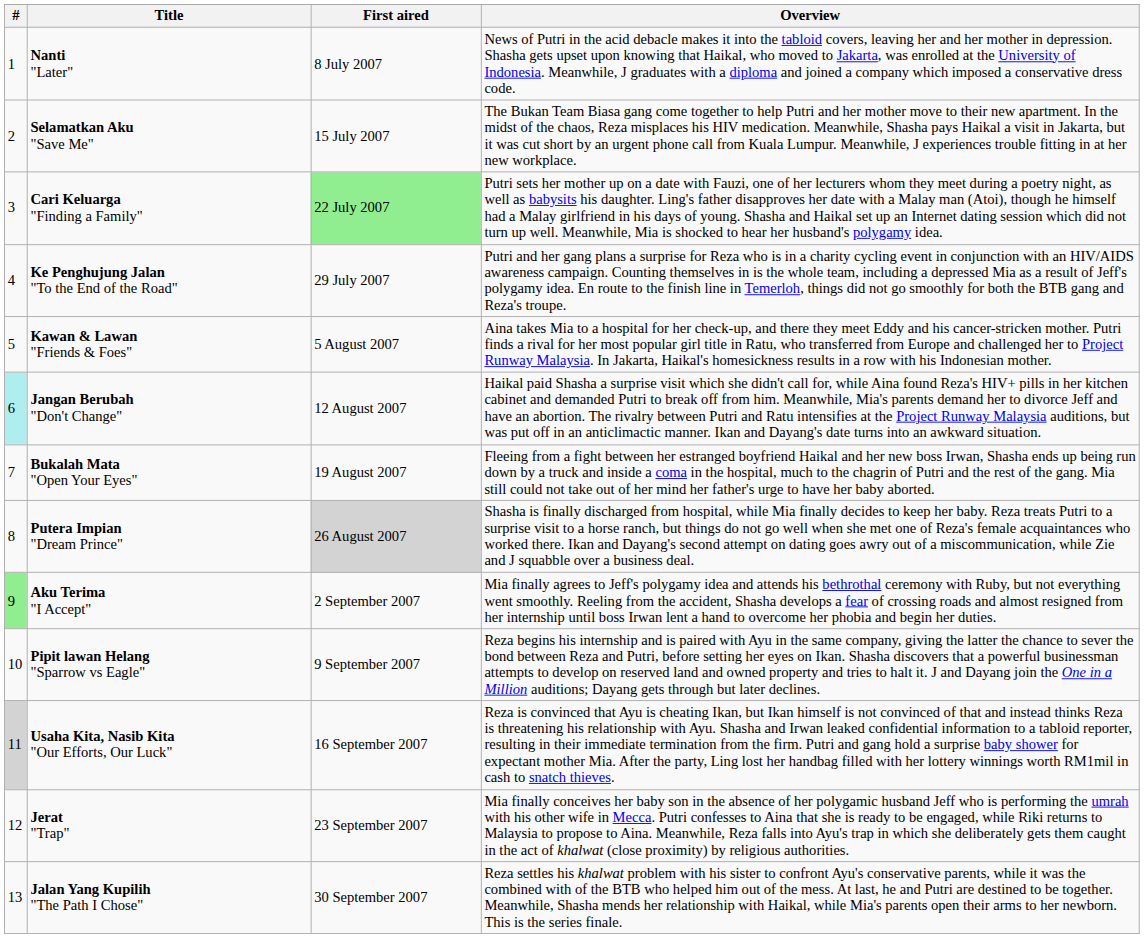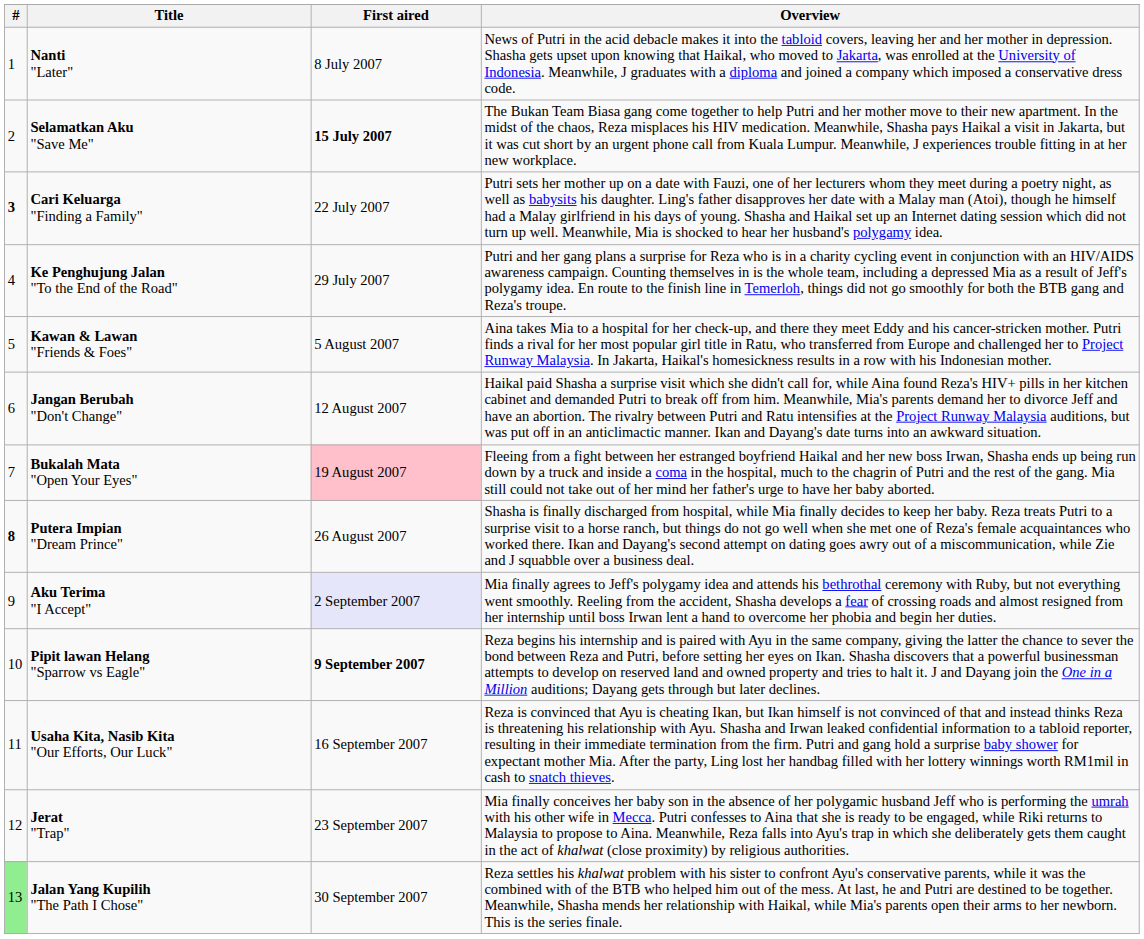(352, 135) normal -> (353, 135) bold
(11, 208) normal -> (11, 208) bold
(352, 208) lightgreen background -> (352, 208) no background
(11, 408) paleturquoise background -> (11, 408) no background
(360, 472) no background -> (360, 472) pink background
(11, 536) normal -> (11, 536) bold
(360, 536) lightgrey background -> (360, 536) no background
(11, 600) lightgreen background -> (11, 600) no background
(367, 600) no background -> (367, 600) lavender background
(367, 664) normal -> (369, 664) bold
(15, 745) lightgrey background -> (15, 745) no background
(15, 897) no background -> (15, 897) lightgreen background
